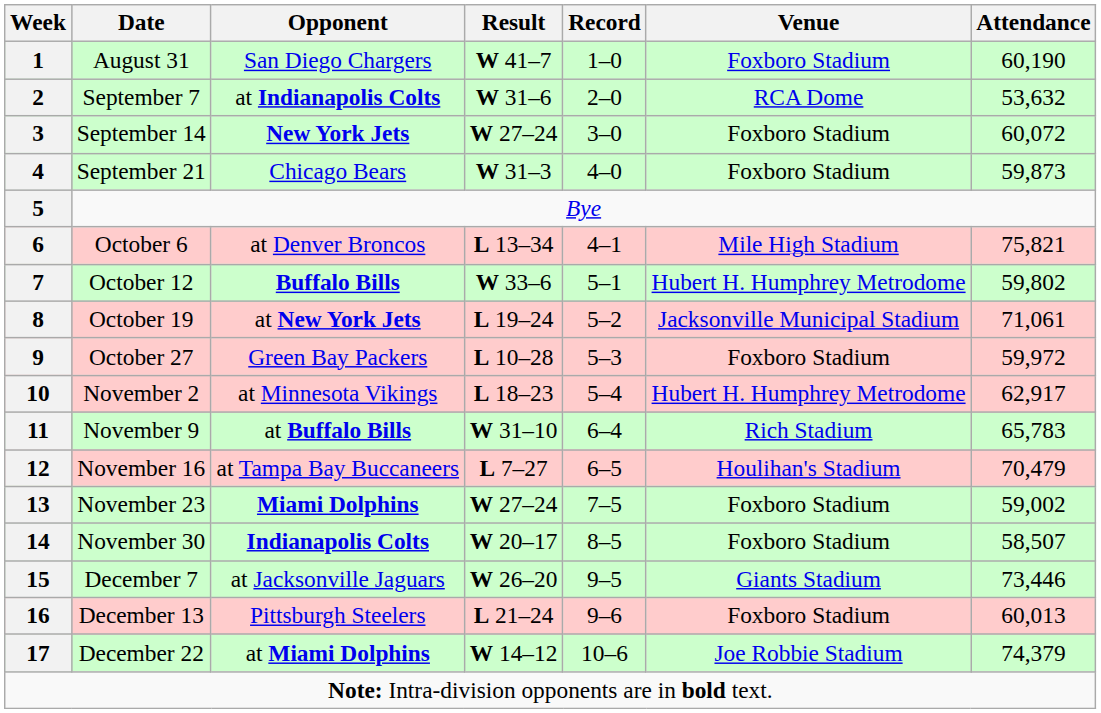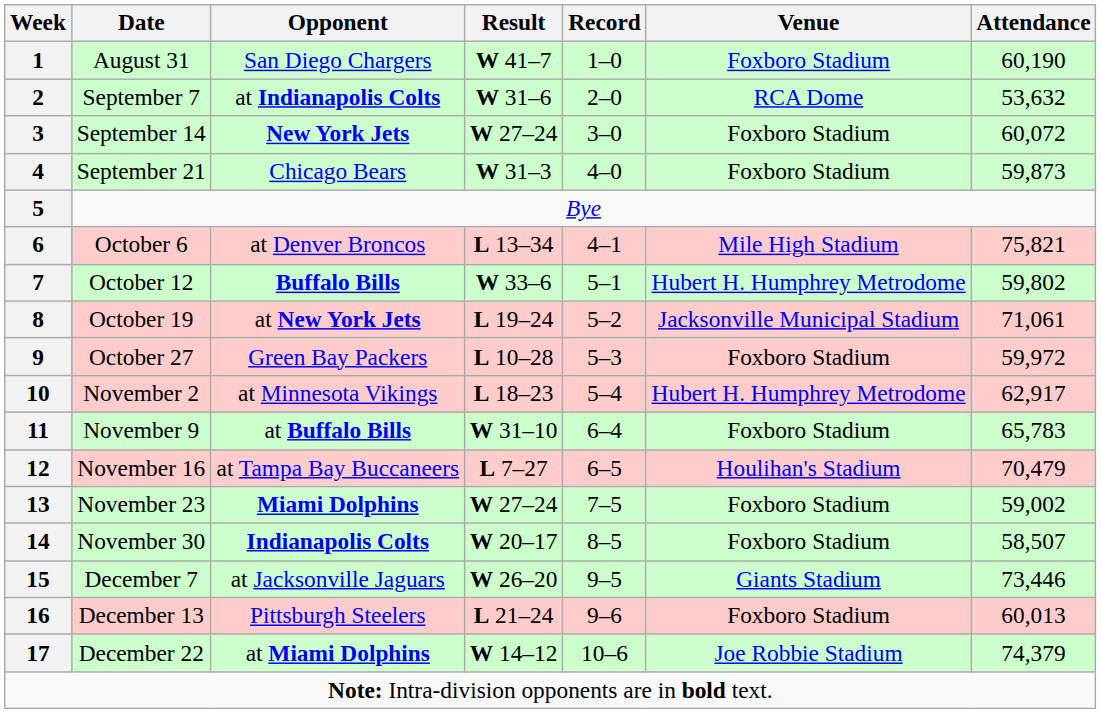(809, 430) Rich Stadium -> (809, 430) Foxboro Stadium
